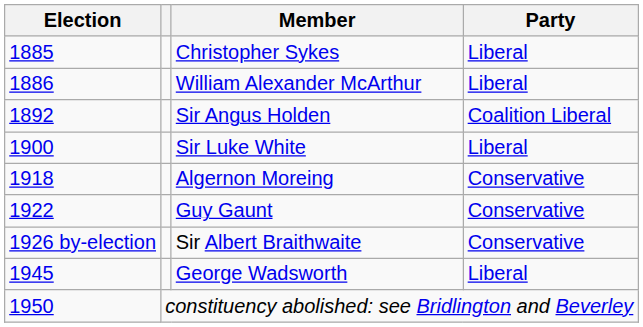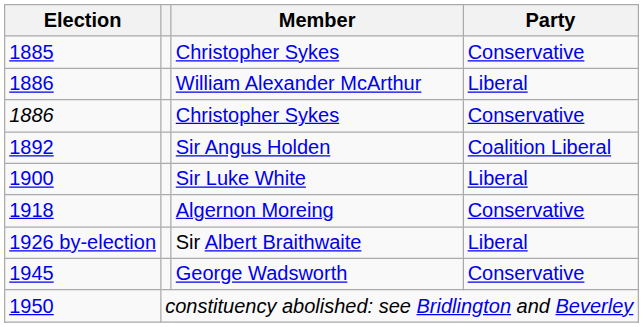(498, 52) Liberal -> (526, 52) Conservative
+ row: (31, 115)
- row: (31, 210)
(526, 242) Conservative -> (498, 242) Liberal
(498, 274) Liberal -> (526, 274) Conservative
